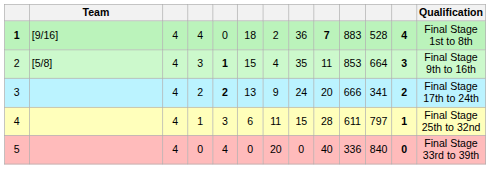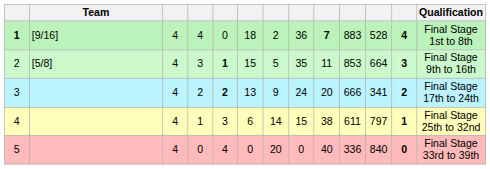(276, 64) 4 -> (276, 64) 5
(276, 121) 11 -> (276, 121) 14
(327, 121) 28 -> (327, 121) 38
